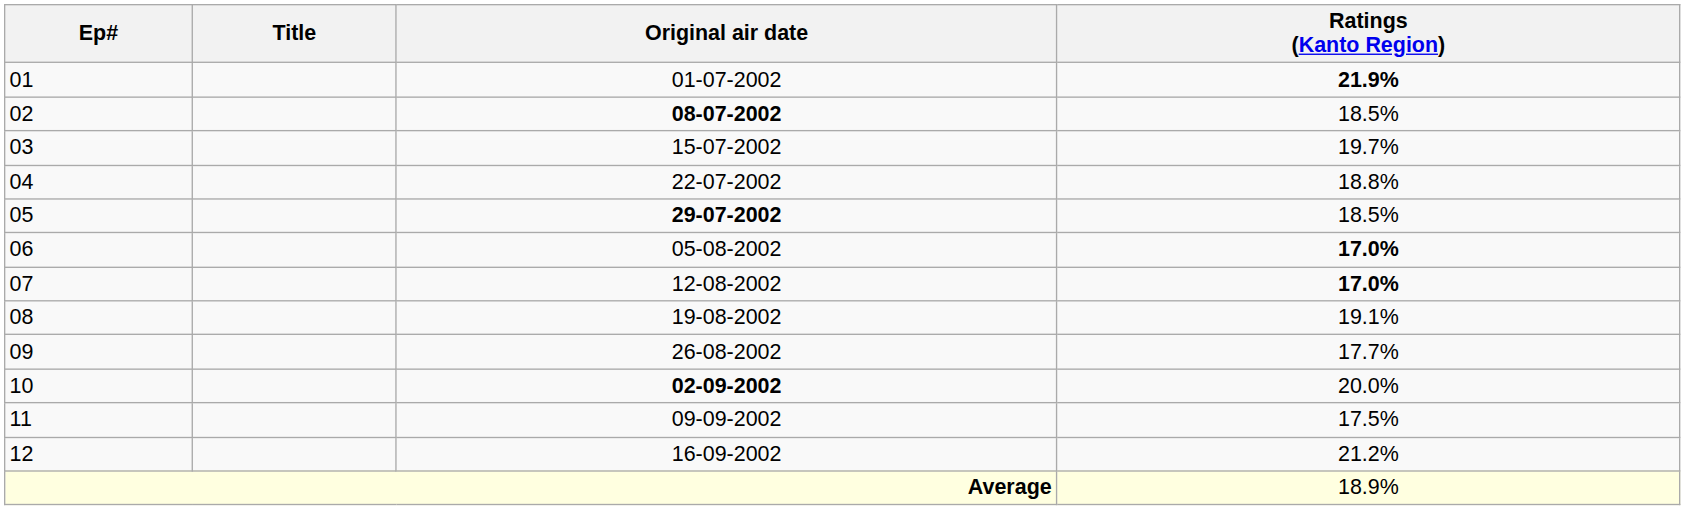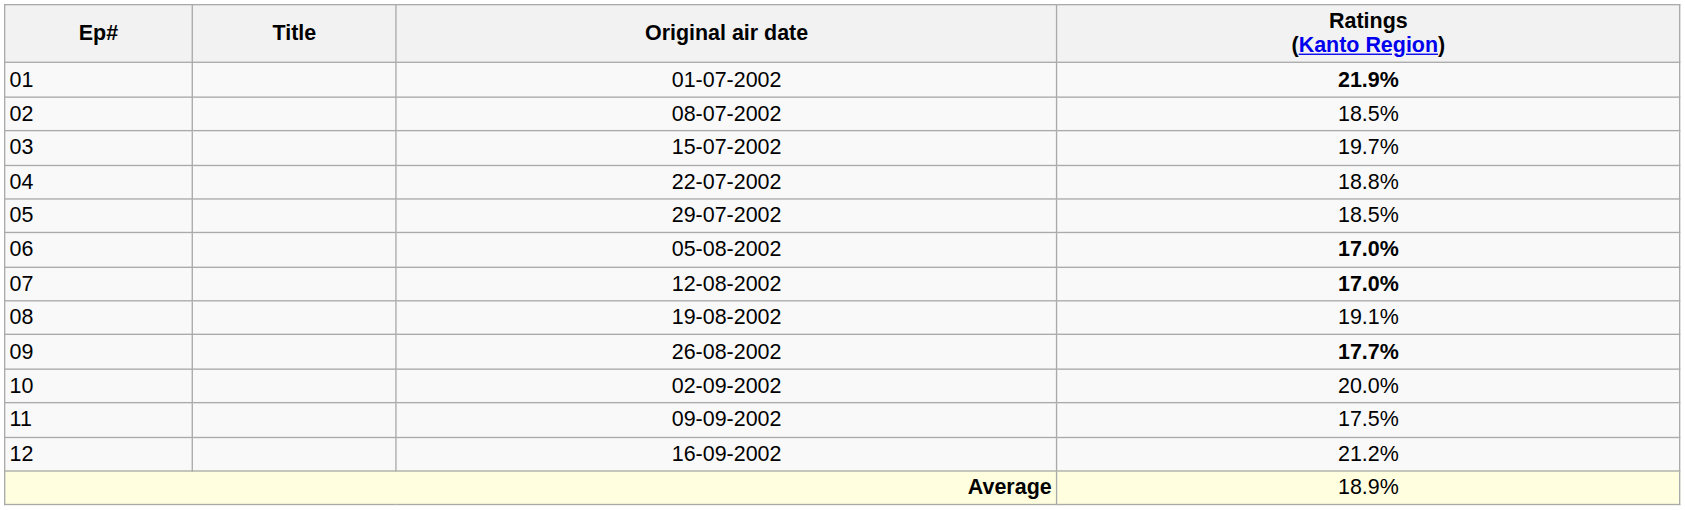(727, 113) bold -> (727, 113) normal
(727, 215) bold -> (727, 215) normal
(1368, 351) normal -> (1368, 351) bold
(727, 385) bold -> (727, 385) normal
